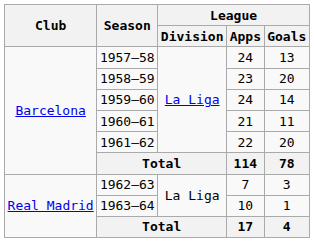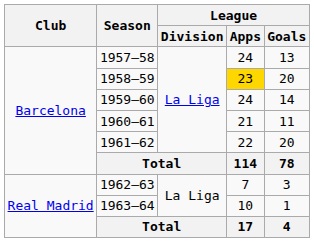(245, 79) no background -> (245, 79) gold background
